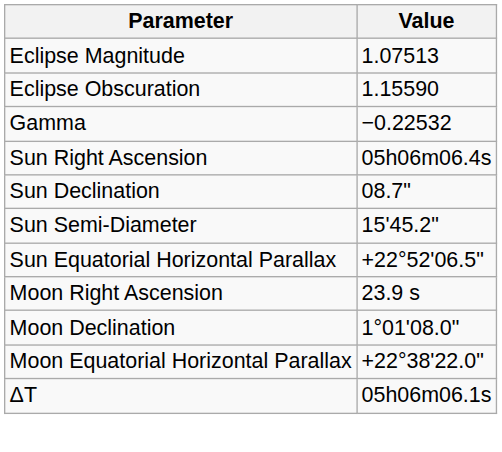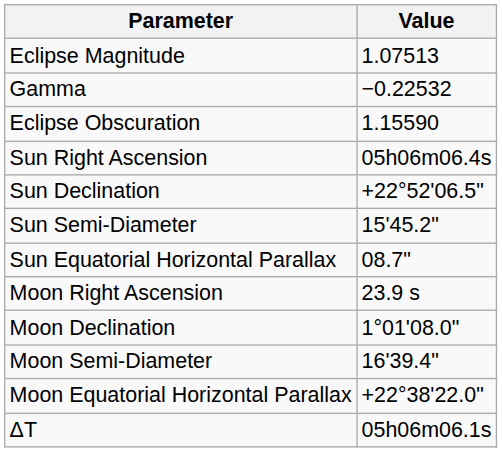rows swapped: (105, 89) <-> (48, 123)
(386, 191) 08.7" -> (423, 191) +22°52'06.5"
(423, 259) +22°52'06.5" -> (386, 259) 08.7"
+ row: (111, 361)
